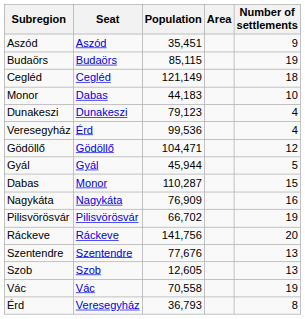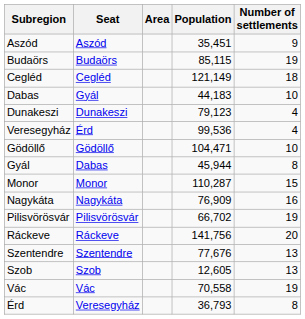columns swapped: (219, 19) <-> (173, 19)
(23, 95) Monor -> (23, 95) Dabas
(92, 95) Dabas -> (87, 95) Gyál
(292, 148) 12 -> (292, 148) 10
(87, 165) Gyál -> (92, 165) Dabas
(295, 165) 5 -> (295, 165) 8
(23, 183) Dabas -> (23, 183) Monor
